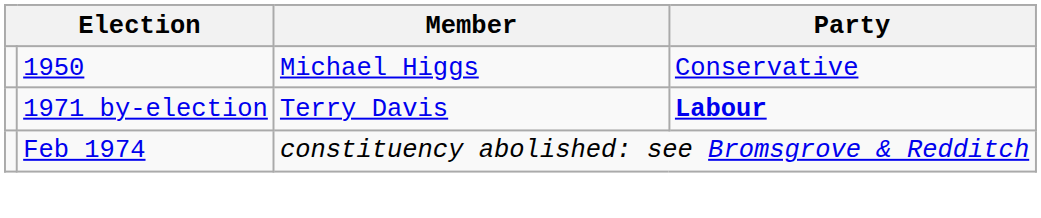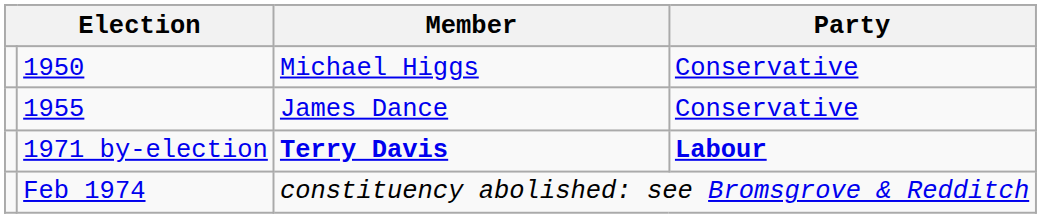+ row: (54, 109)
(364, 109) normal -> (364, 150) bold
